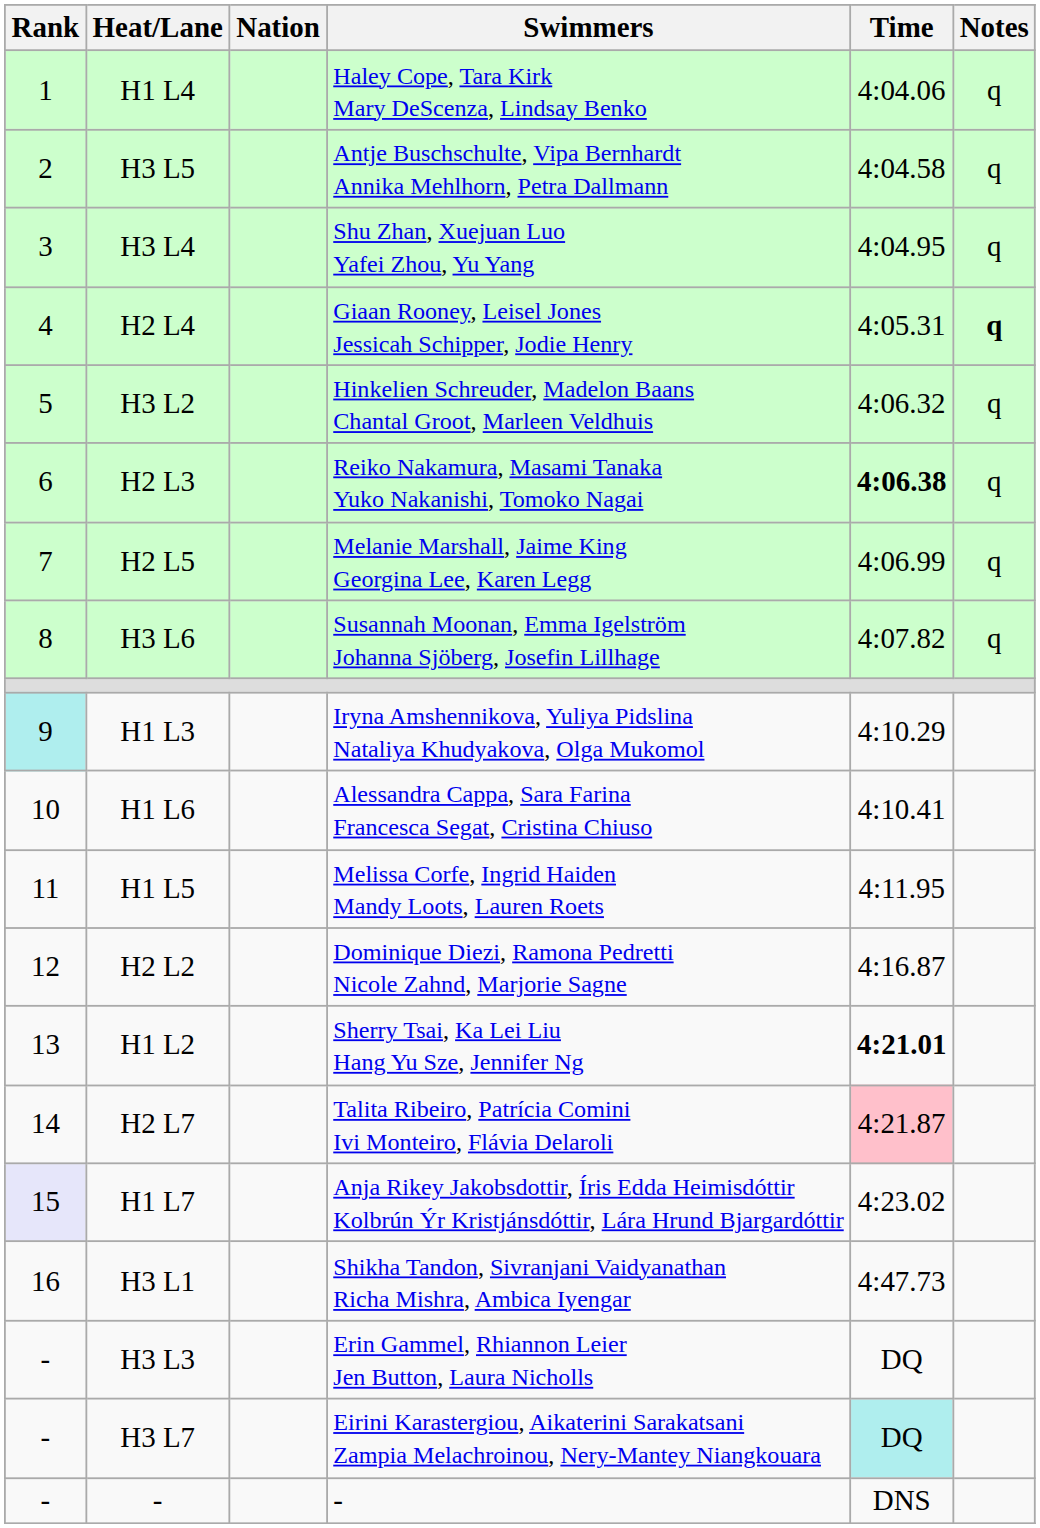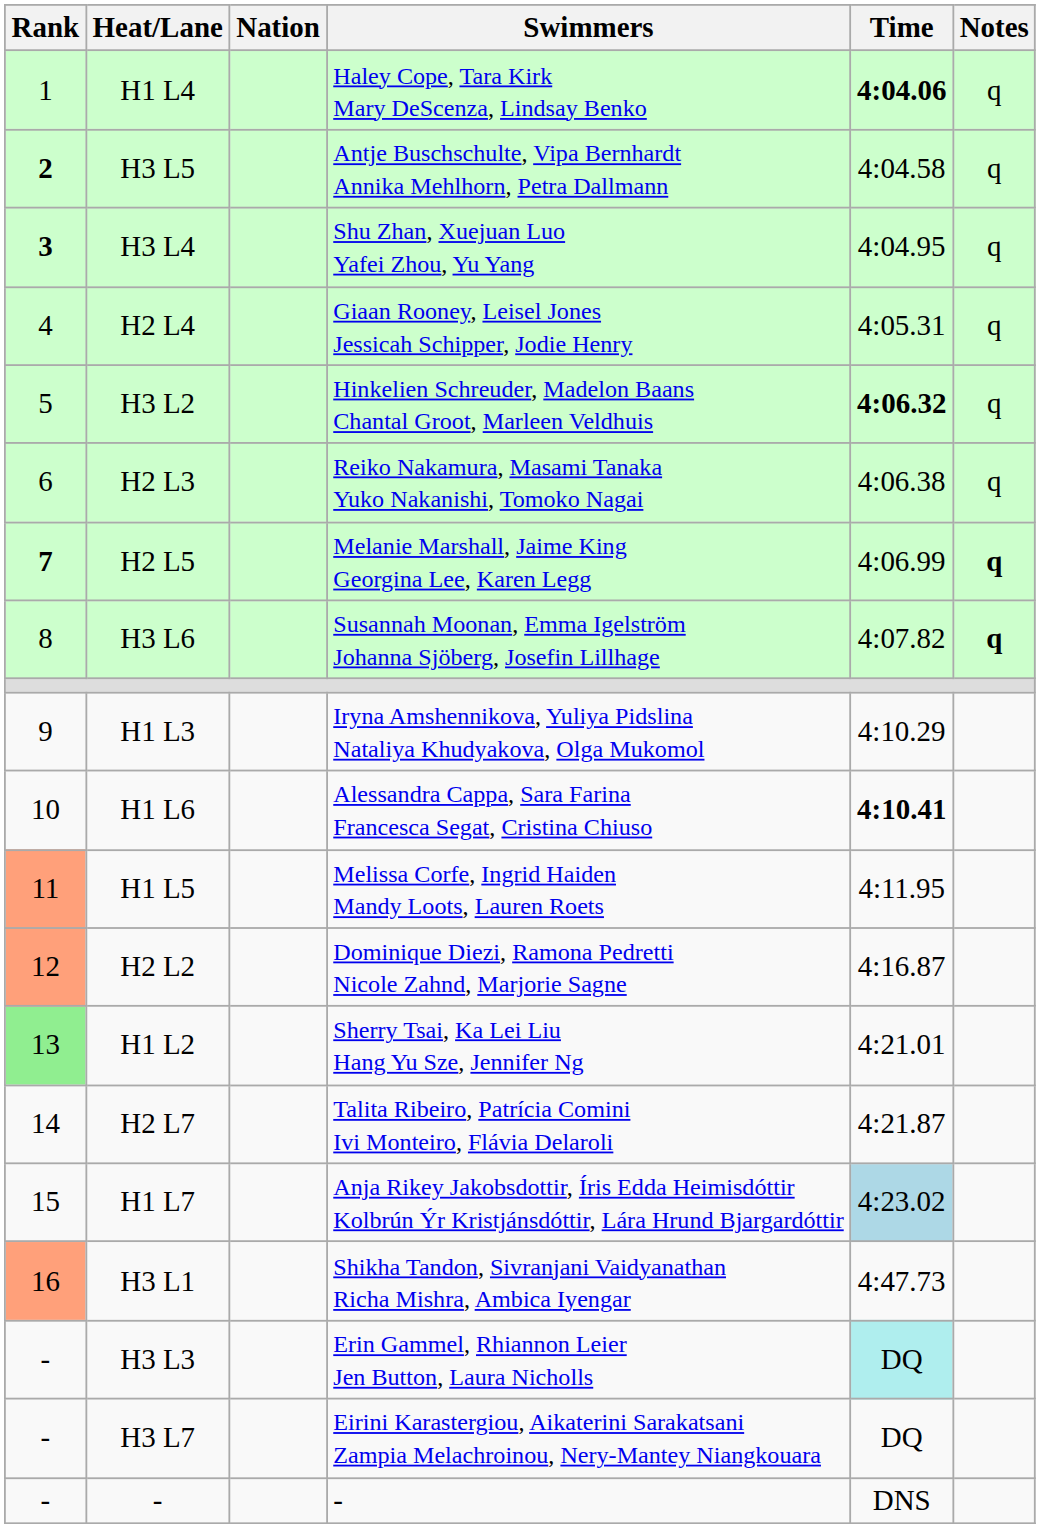(902, 89) normal -> (902, 89) bold
(45, 168) normal -> (45, 168) bold
(45, 246) normal -> (45, 246) bold
(994, 325) bold -> (994, 325) normal
(902, 403) normal -> (902, 403) bold
(902, 482) bold -> (902, 482) normal
(45, 560) normal -> (45, 560) bold
(994, 560) normal -> (994, 560) bold
(994, 639) normal -> (994, 639) bold
(45, 731) paleturquoise background -> (45, 731) no background
(902, 809) normal -> (902, 809) bold
(45, 888) no background -> (45, 888) lightsalmon background
(45, 966) no background -> (45, 966) lightsalmon background
(45, 1045) no background -> (45, 1045) lightgreen background
(902, 1045) bold -> (902, 1045) normal
(902, 1123) pink background -> (902, 1123) no background
(45, 1202) lavender background -> (45, 1202) no background
(902, 1202) no background -> (902, 1202) lightblue background
(45, 1280) no background -> (45, 1280) lightsalmon background
(902, 1359) no background -> (902, 1359) paleturquoise background
(902, 1437) paleturquoise background -> (902, 1437) no background
